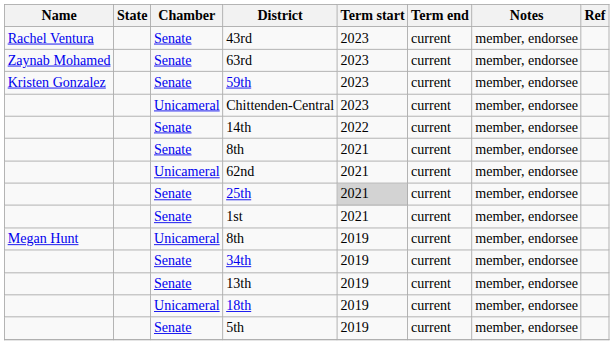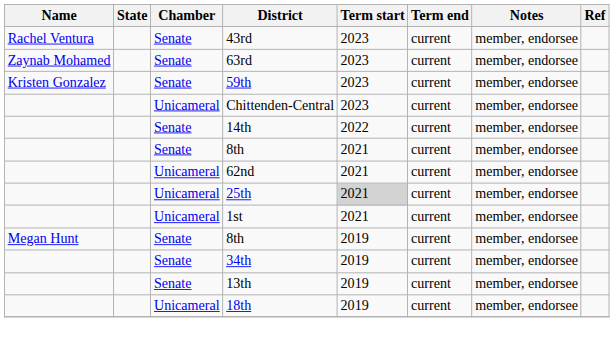(173, 194) Senate -> (187, 194) Unicameral
(173, 216) Senate -> (187, 216) Unicameral
(187, 238) Unicameral -> (173, 238) Senate
- row: (59, 328)
